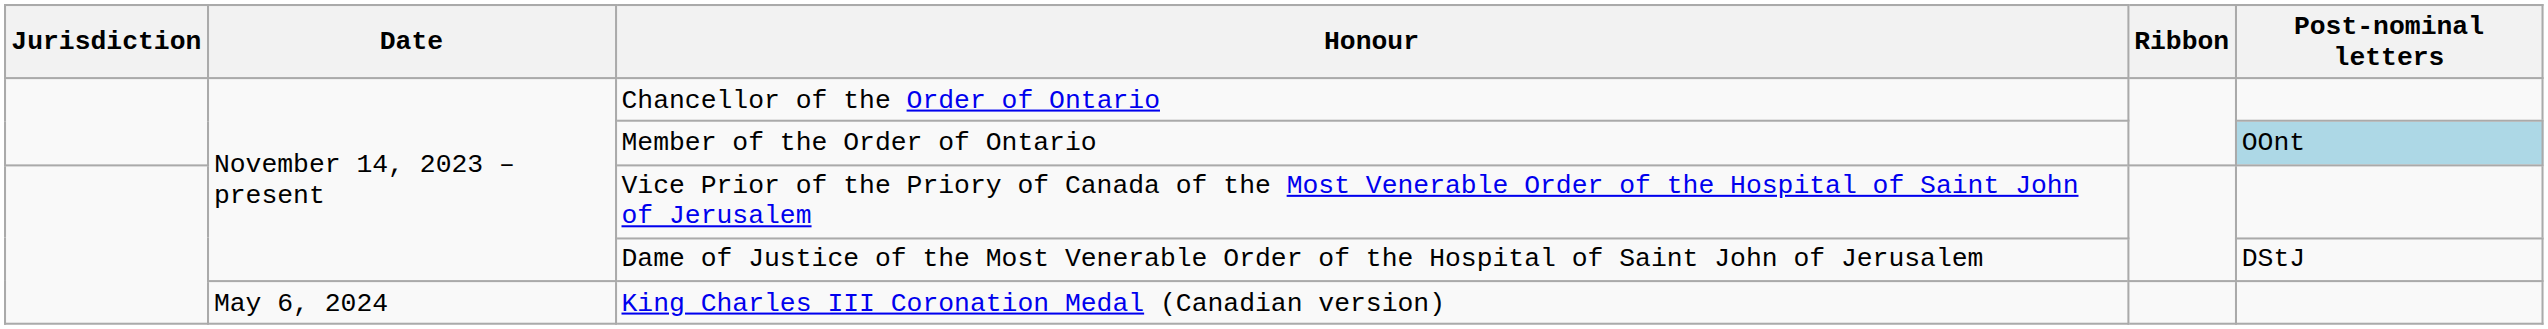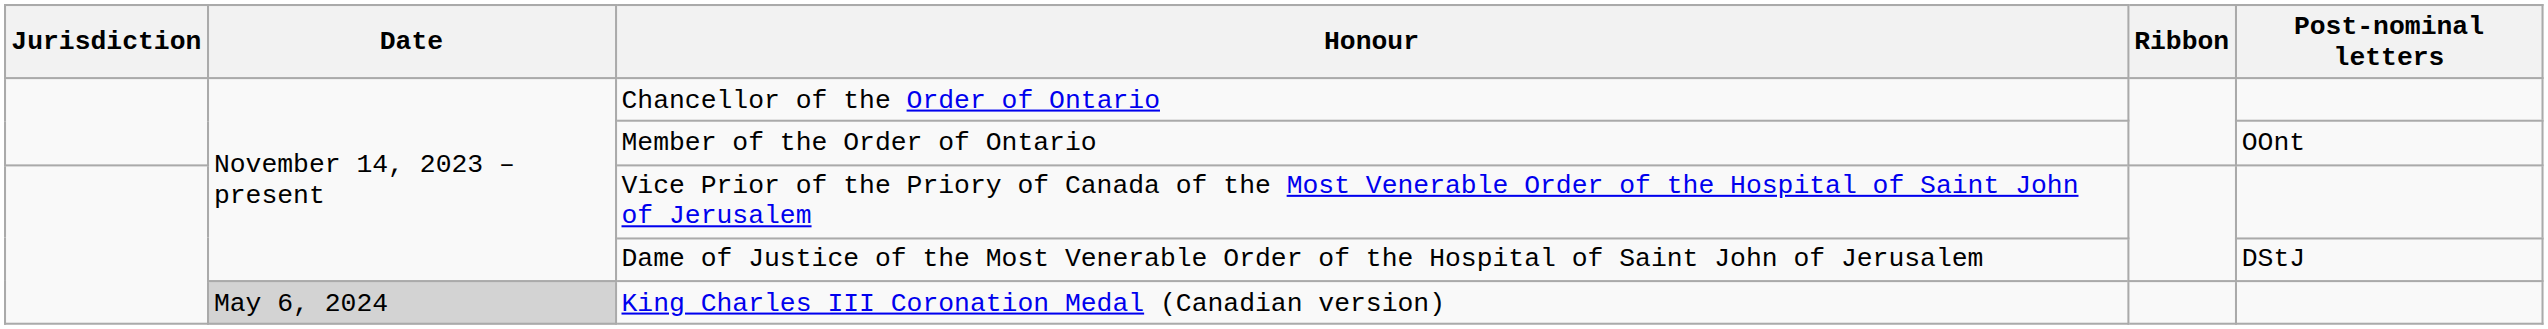(2273, 143) lightblue background -> (2273, 143) no background
(301, 302) no background -> (301, 302) lightgrey background
